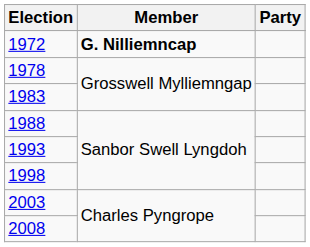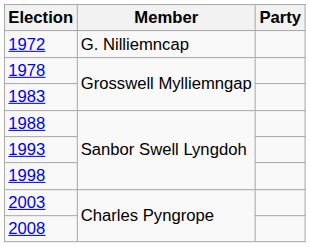(139, 44) bold -> (135, 44) normal
